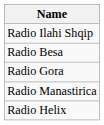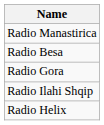(50, 33) Radio Ilahi Shqip -> (52, 33) Radio Manastirica
(52, 91) Radio Manastirica -> (50, 91) Radio Ilahi Shqip
